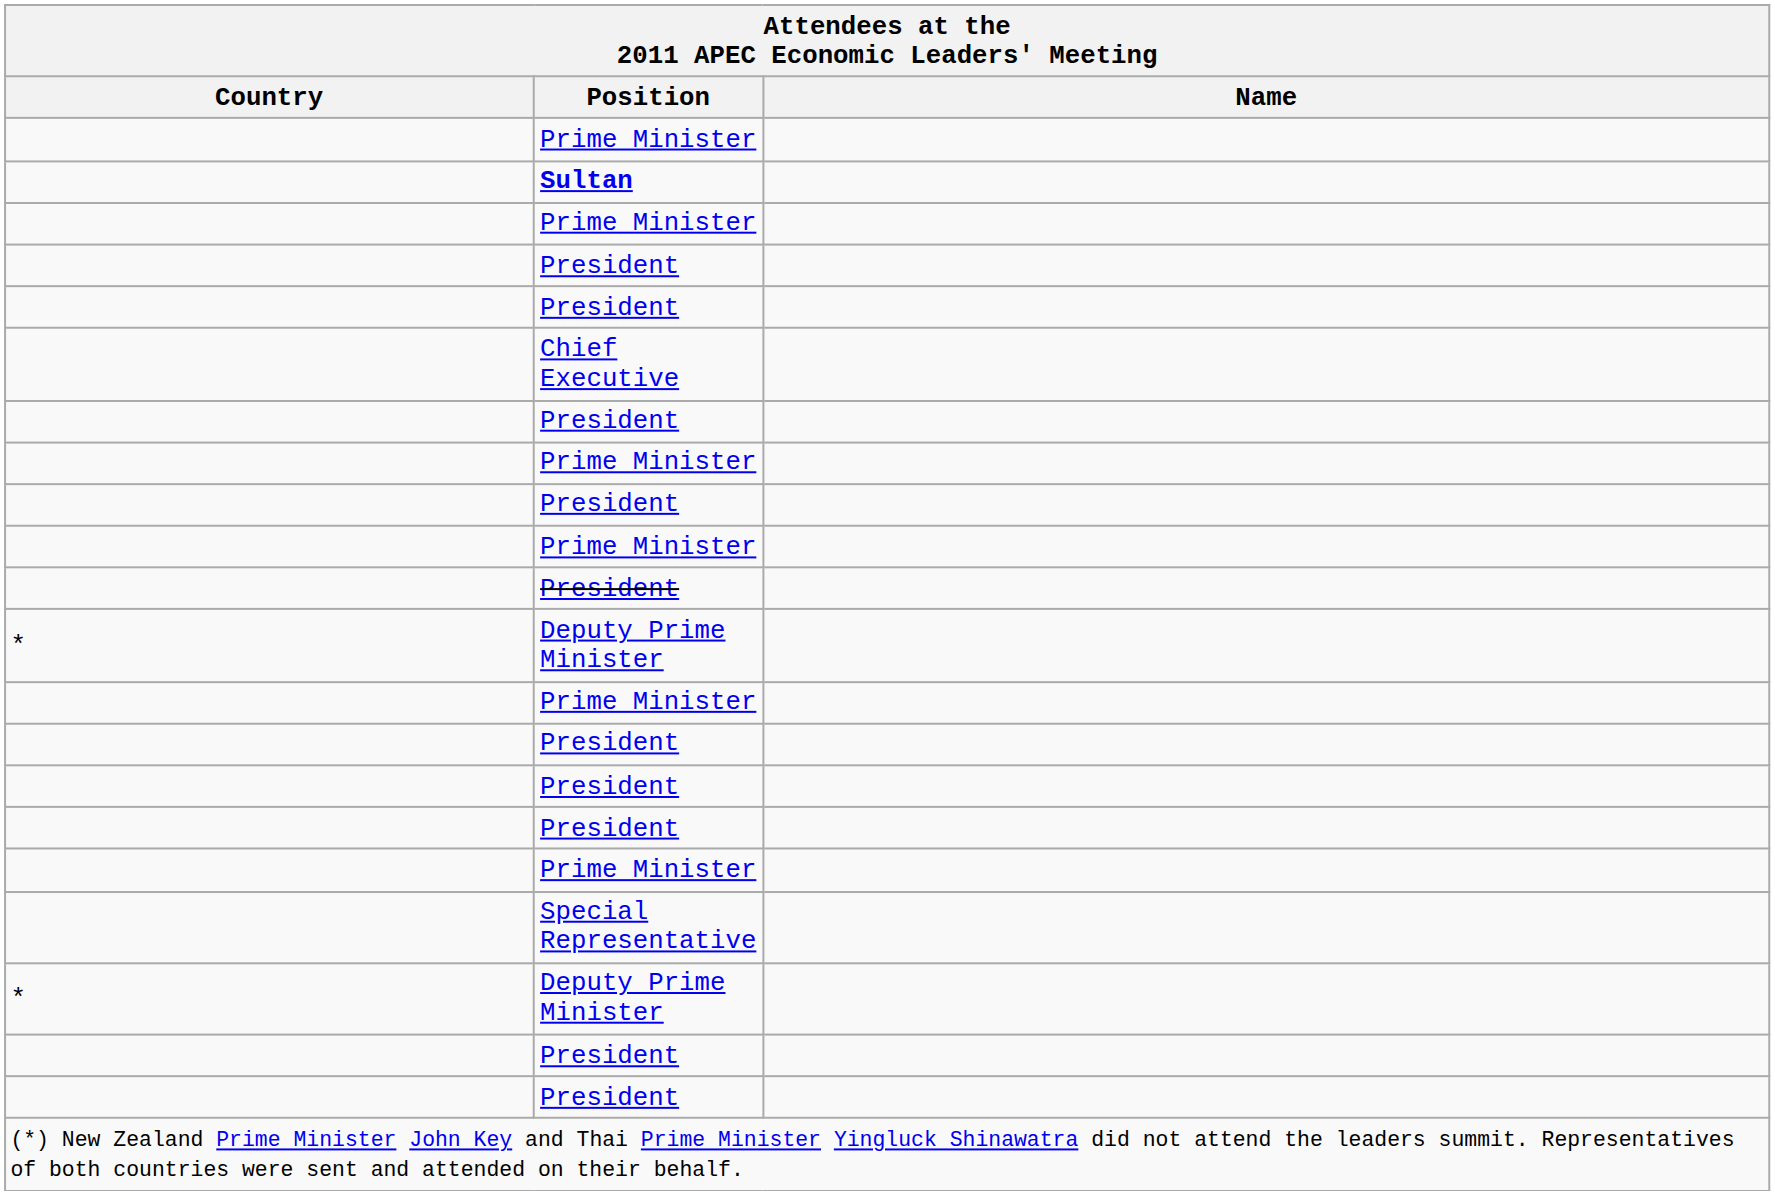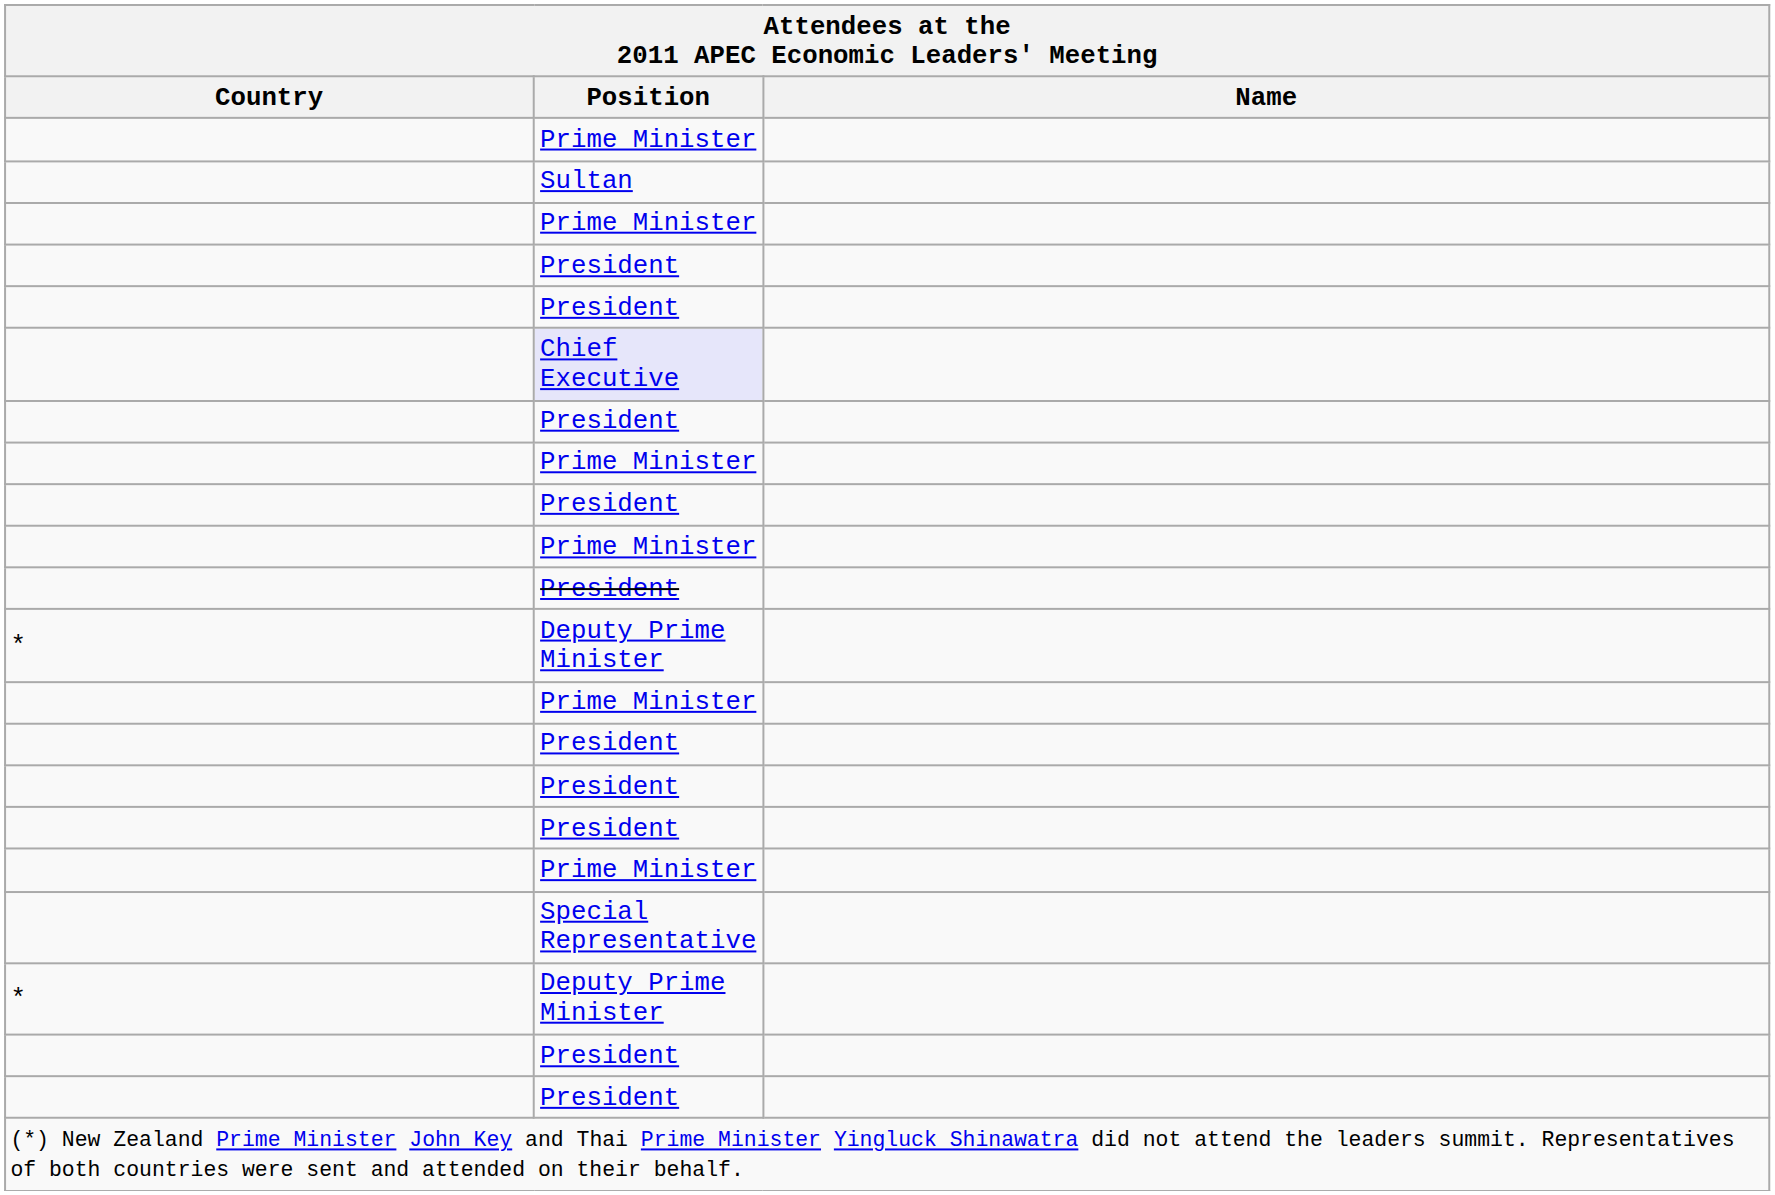(586, 182) bold -> (586, 182) normal
(610, 364) no background -> (610, 364) lavender background
